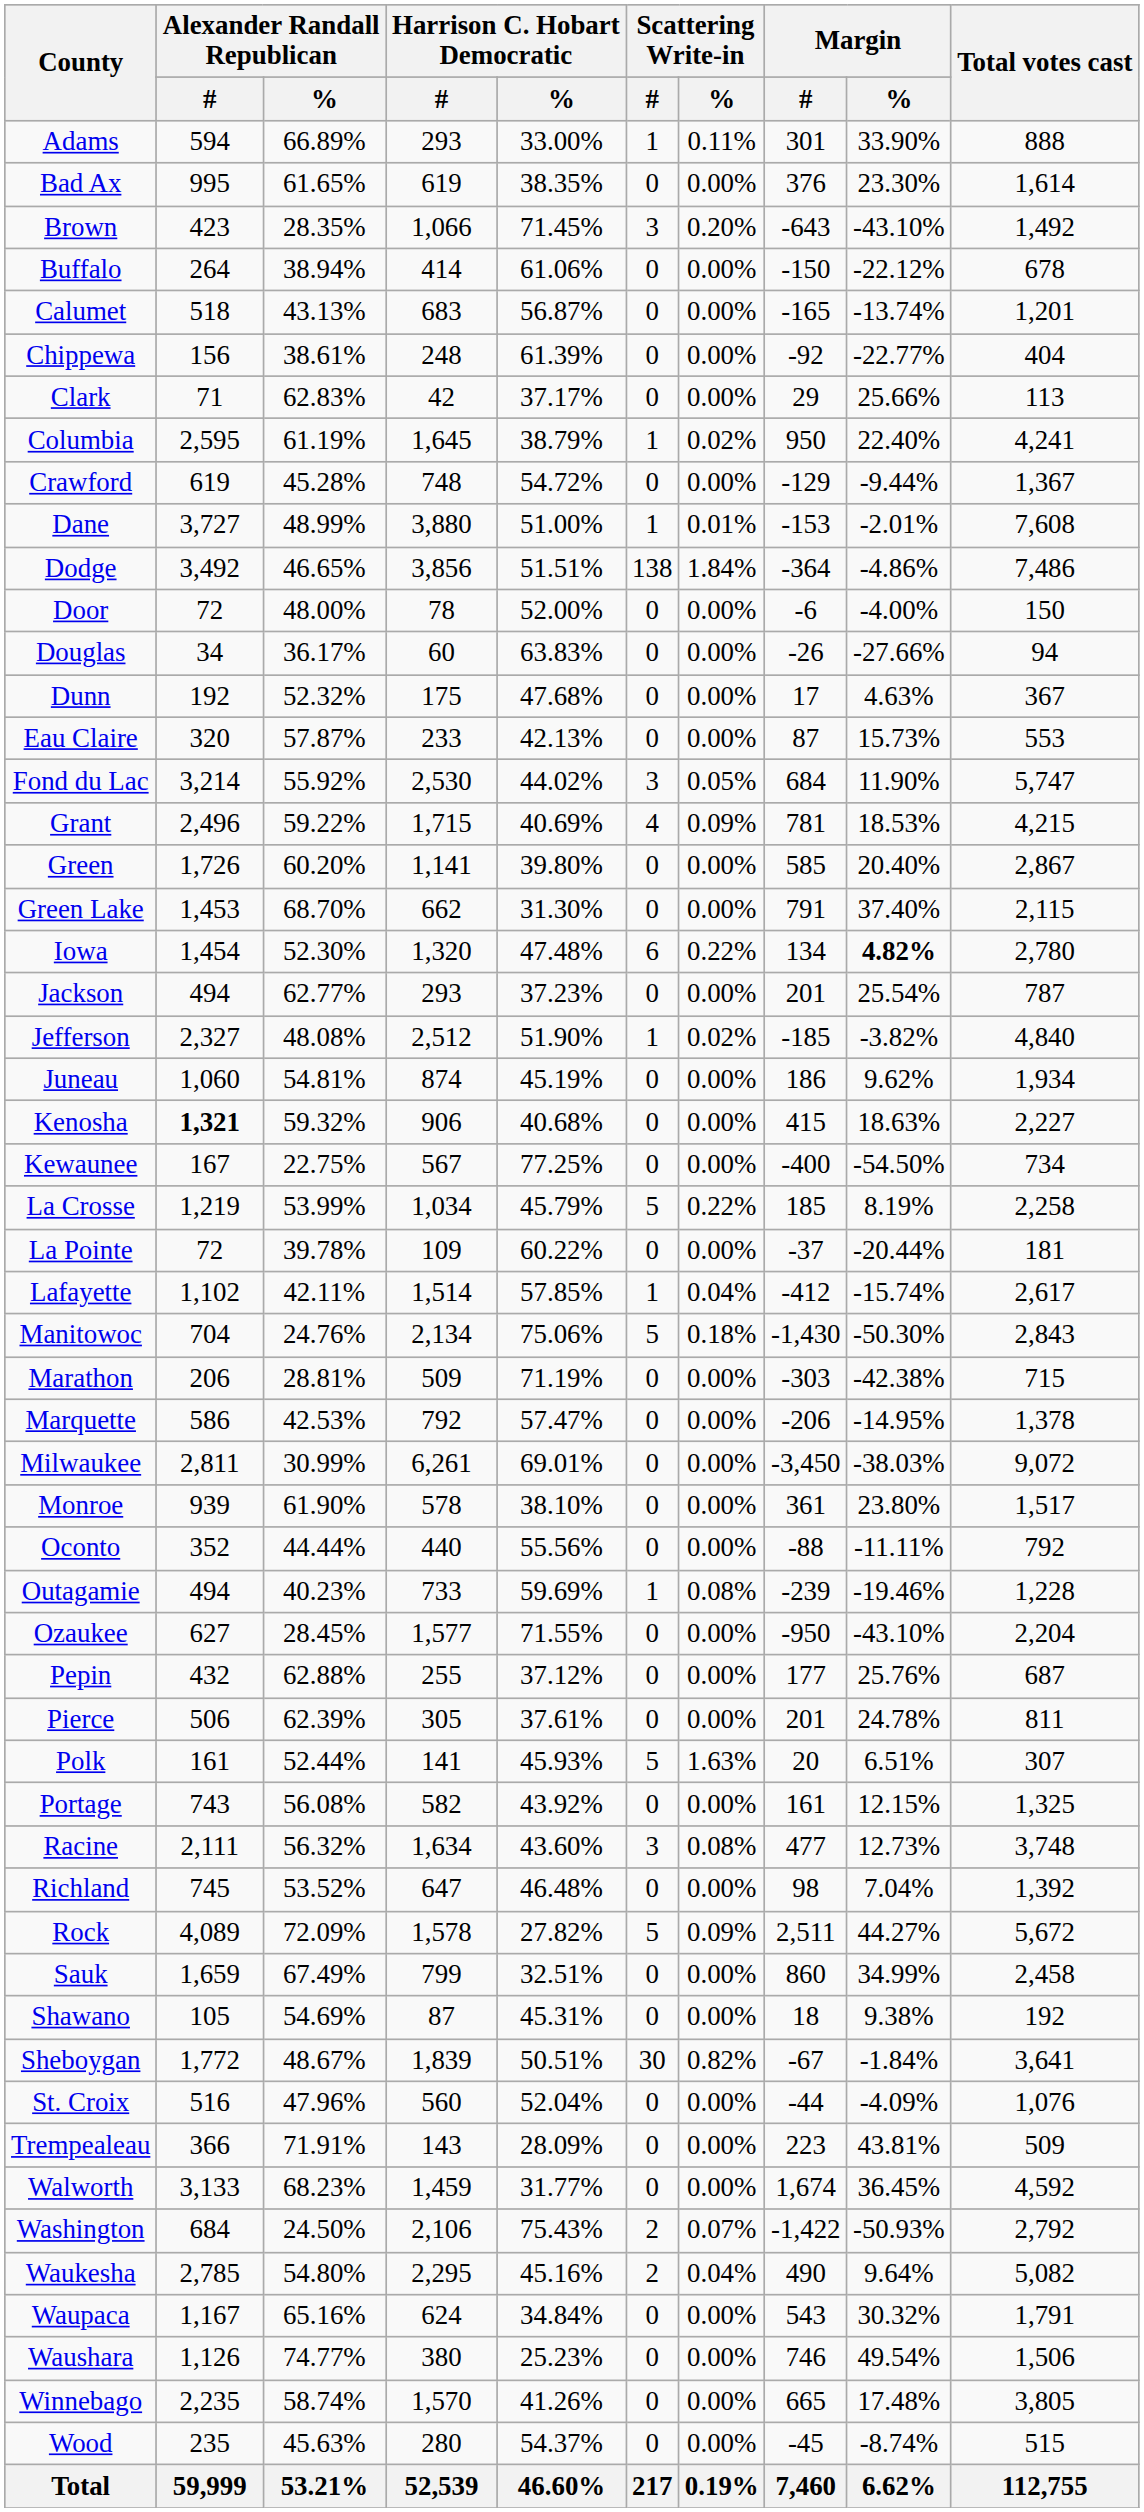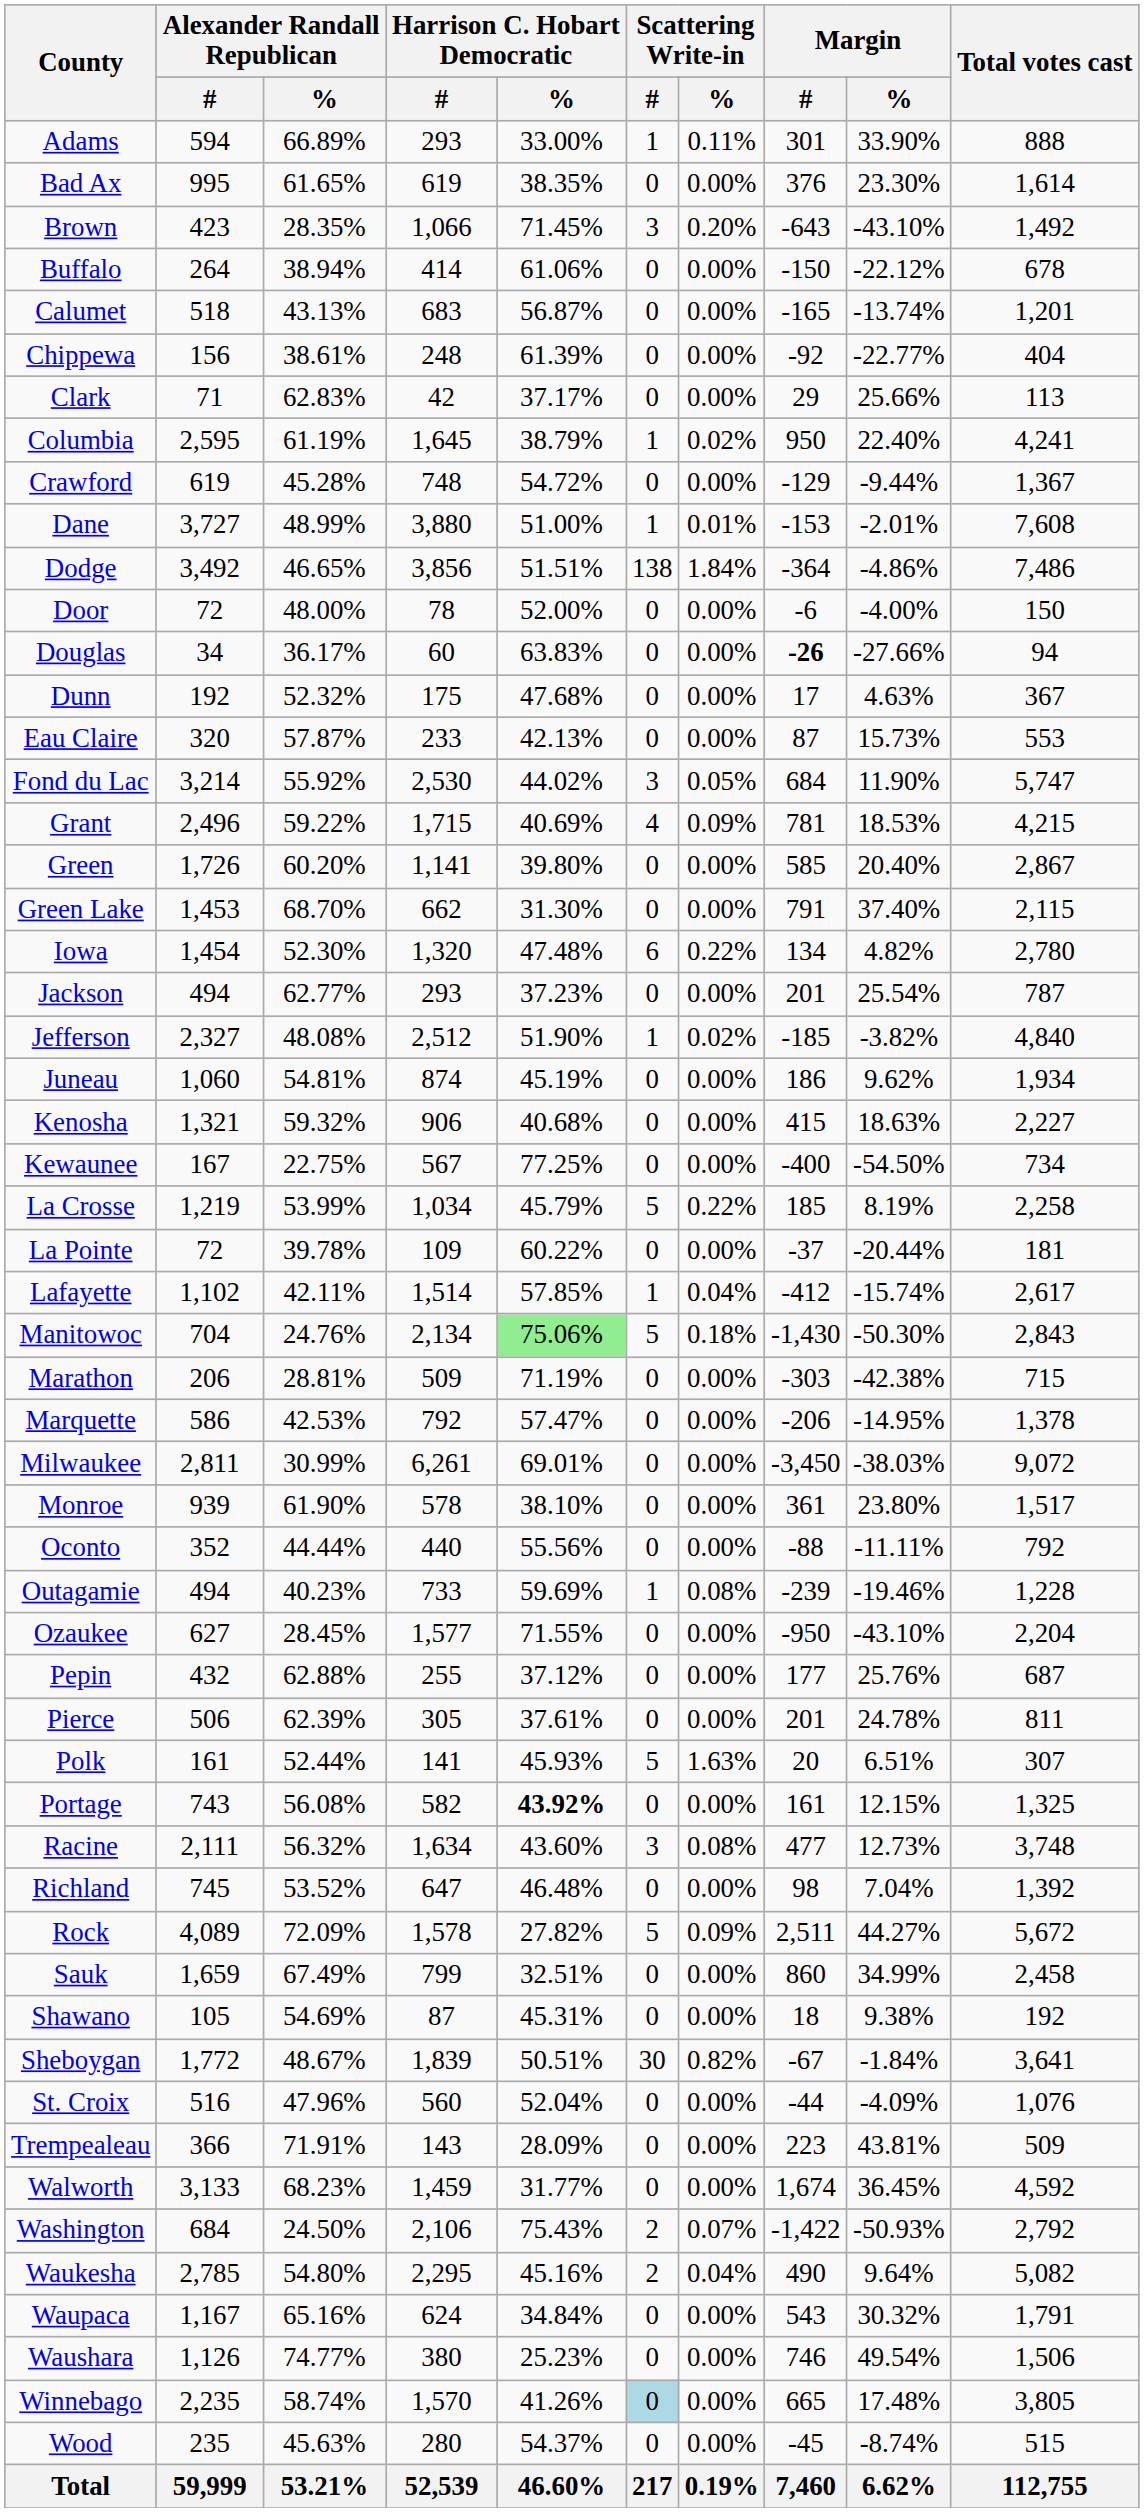(806, 652) normal -> (806, 652) bold
(899, 951) bold -> (899, 951) normal
(210, 1121) bold -> (210, 1121) normal
(562, 1334) no background -> (562, 1334) lightgreen background
(562, 1803) normal -> (562, 1803) bold
(652, 2400) no background -> (652, 2400) lightblue background
